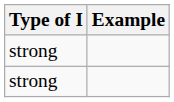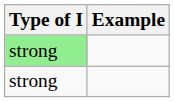(33, 50) no background -> (33, 50) lightgreen background
